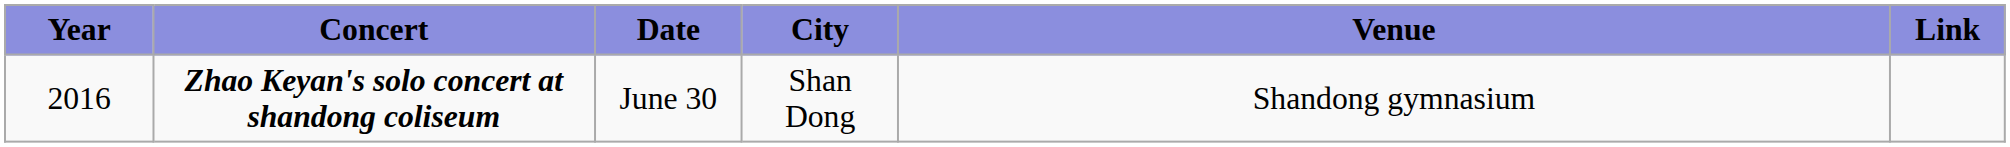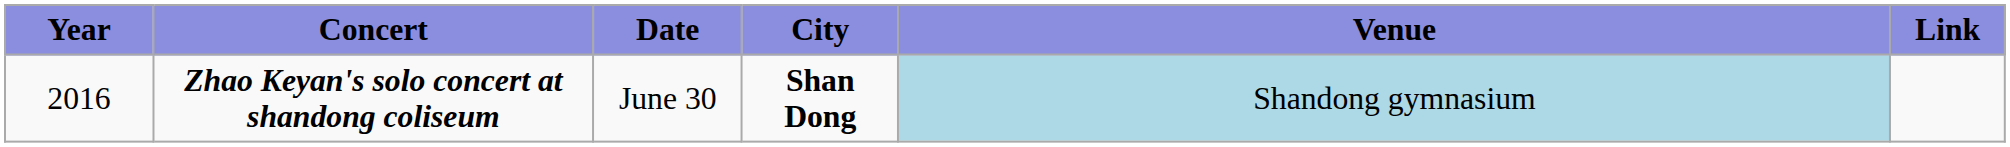(820, 97) normal -> (820, 97) bold
(1394, 97) no background -> (1394, 97) lightblue background
